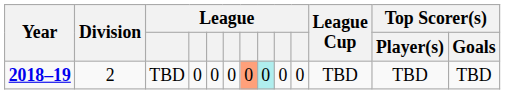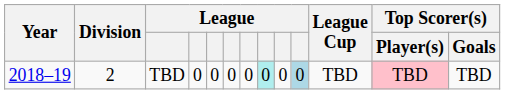(40, 74) bold -> (40, 74) normal
(249, 74) lightsalmon background -> (249, 74) no background
(300, 74) no background -> (300, 74) lightblue background
(410, 74) no background -> (410, 74) pink background
